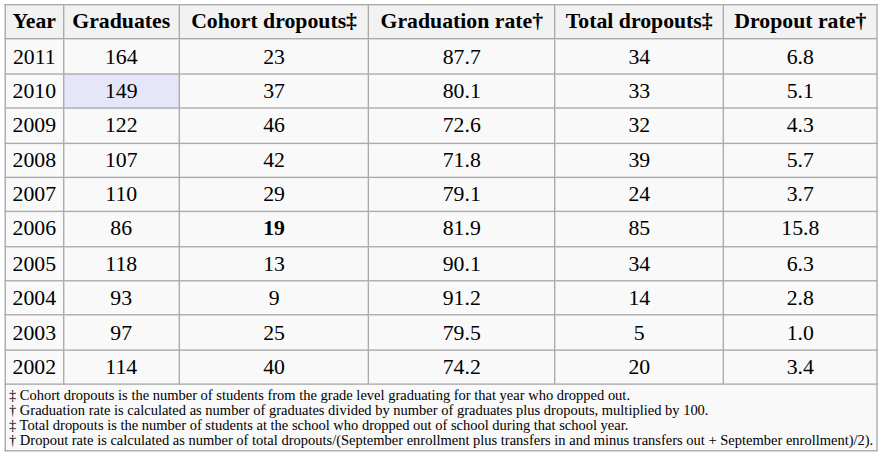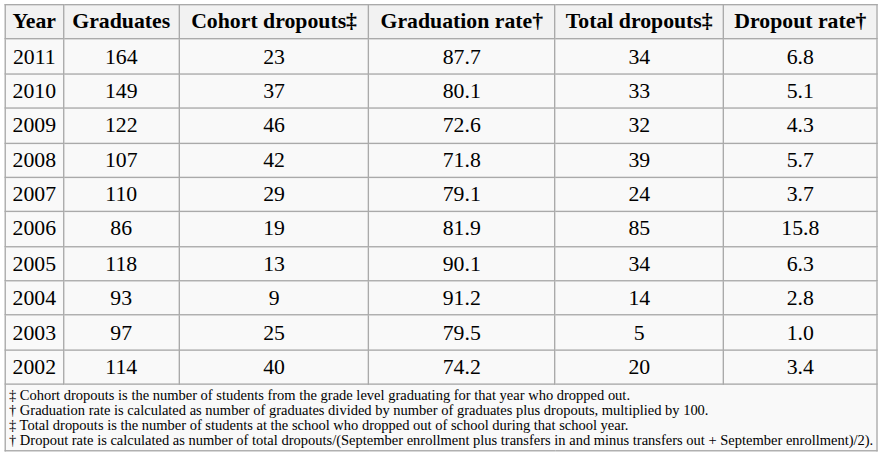(121, 90) lavender background -> (121, 90) no background
(274, 228) bold -> (274, 228) normal
